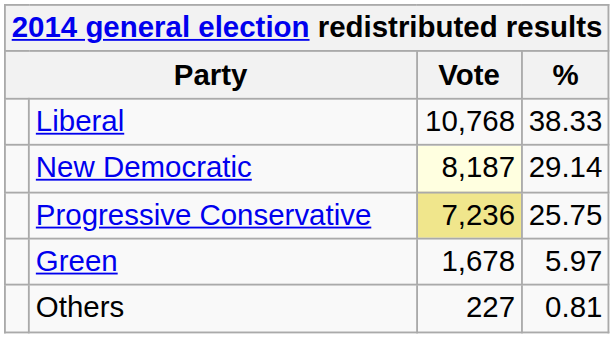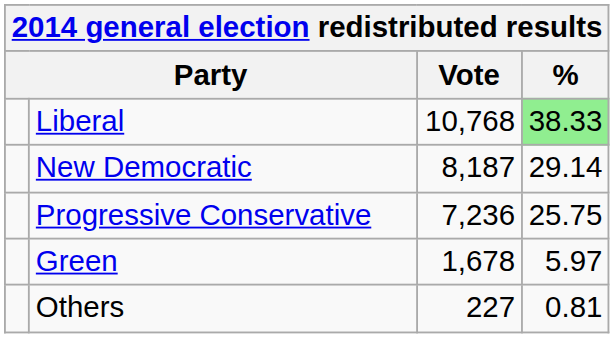(566, 121) no background -> (566, 121) lightgreen background
(478, 167) lightyellow background -> (478, 167) no background
(478, 214) khaki background -> (478, 214) no background
